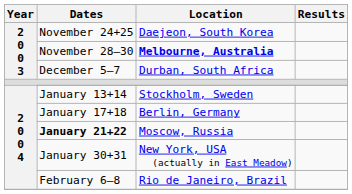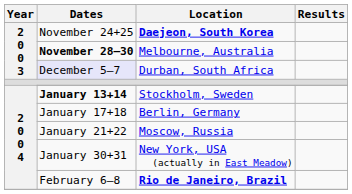(206, 32) normal -> (206, 32) bold
(86, 51) normal -> (86, 51) bold
(206, 51) bold -> (206, 51) normal
(80, 70) no background -> (80, 70) lavender background
(83, 94) normal -> (83, 94) bold
(83, 130) bold -> (83, 130) normal
(213, 180) normal -> (213, 180) bold
